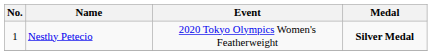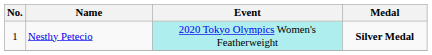(247, 36) no background -> (247, 36) paleturquoise background
